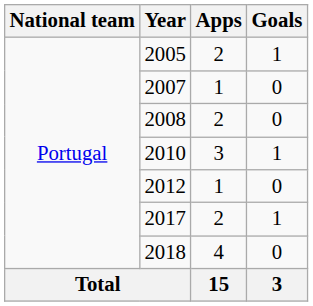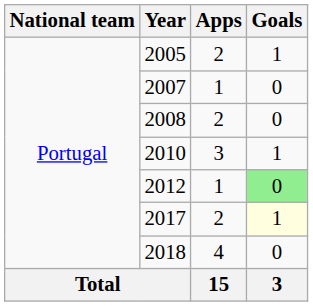(277, 185) no background -> (277, 185) lightgreen background
(277, 218) no background -> (277, 218) lightyellow background
